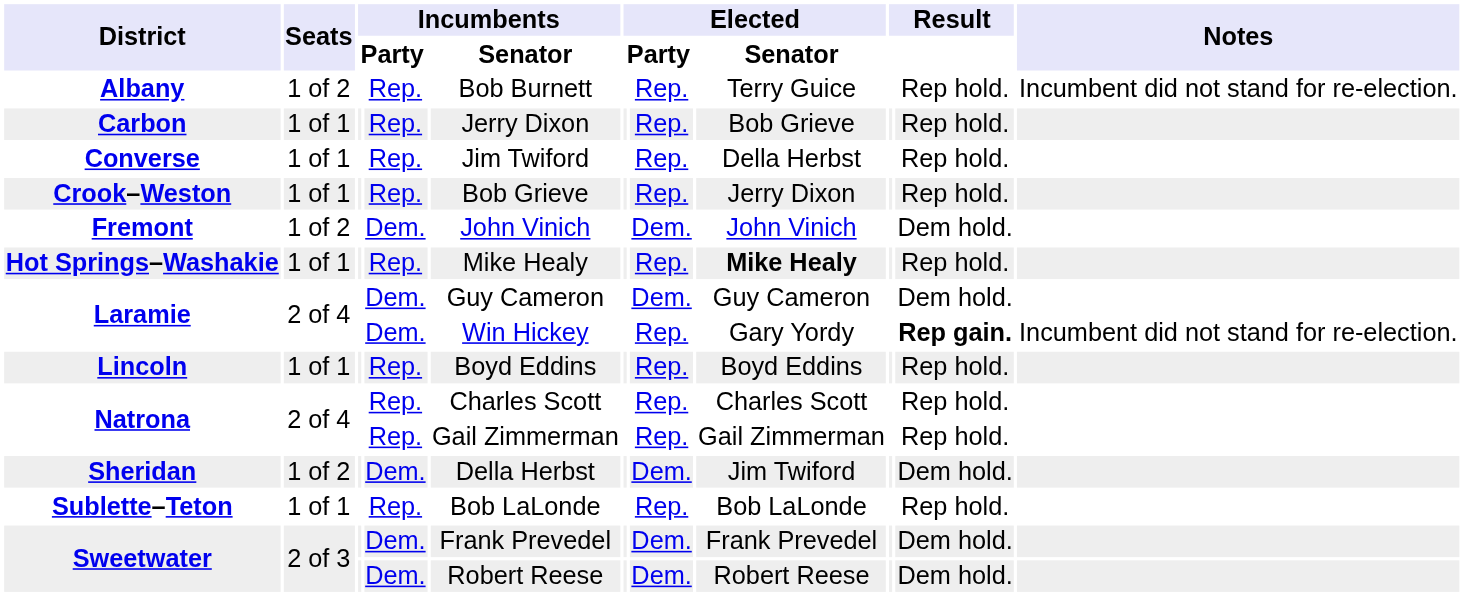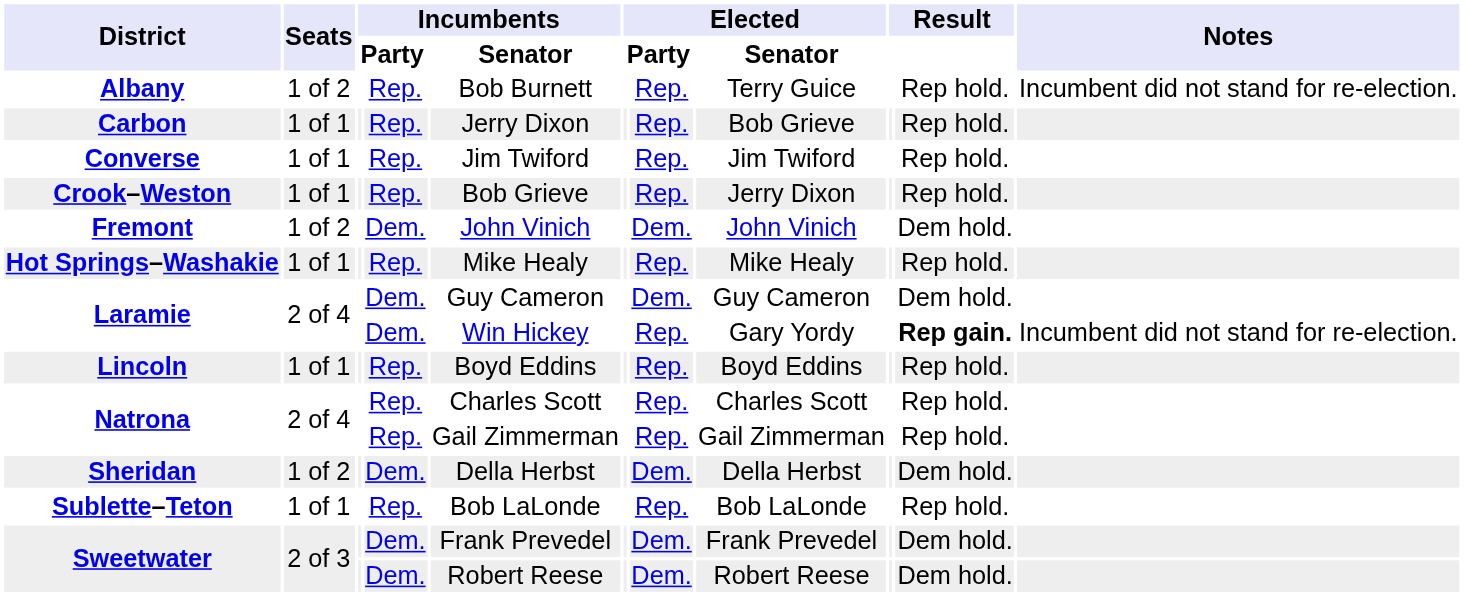(791, 158) Della Herbst -> (792, 158) Jim Twiford
(791, 262) bold -> (792, 262) normal
(792, 471) Jim Twiford -> (791, 471) Della Herbst
